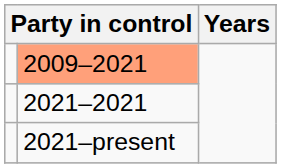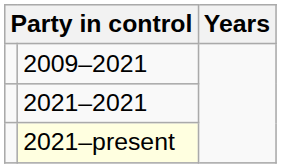(85, 63) lightsalmon background -> (85, 63) no background
(99, 142) no background -> (99, 142) lightyellow background
